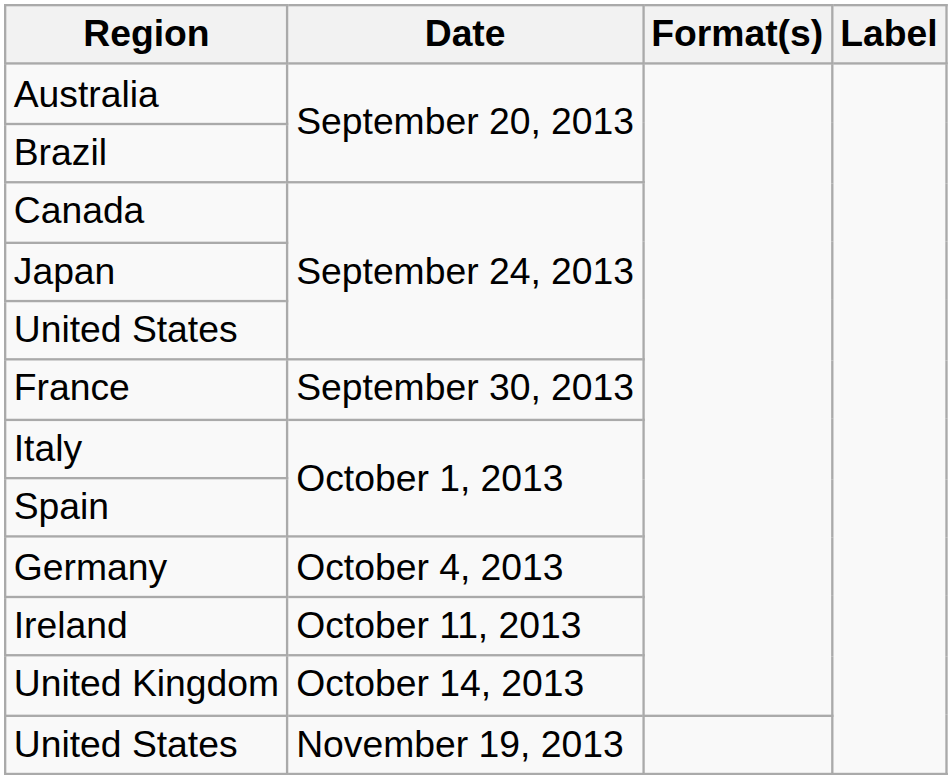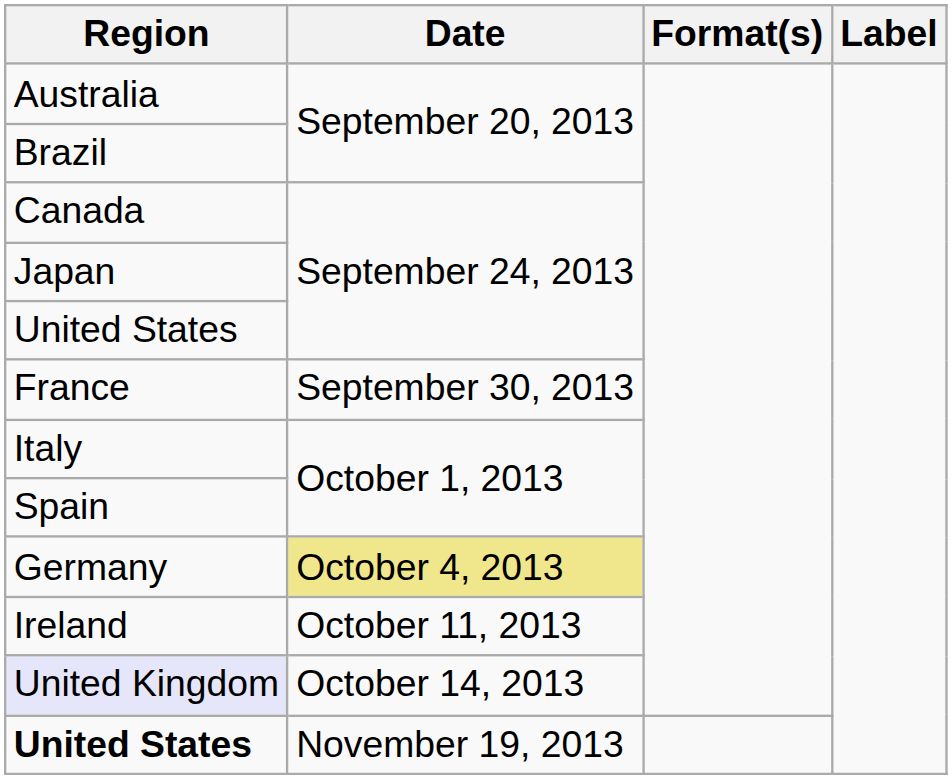(430, 566) no background -> (430, 566) khaki background
(146, 684) no background -> (146, 684) lavender background
(126, 743) normal -> (133, 743) bold
